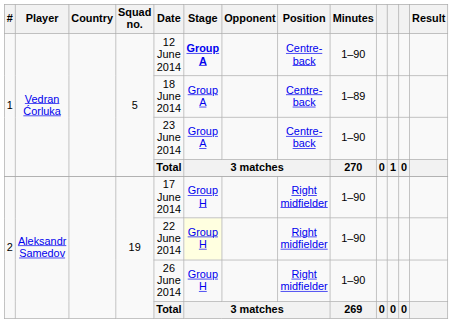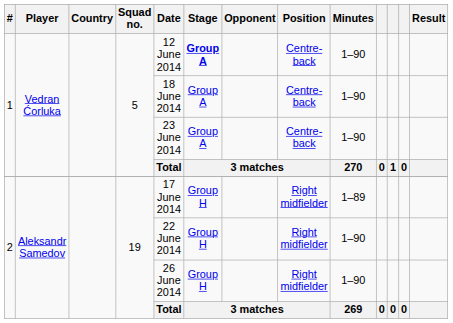(353, 96) 1–89 -> (353, 96) 1–90
(353, 197) 1–90 -> (353, 197) 1–89
(203, 239) lightyellow background -> (203, 239) no background
